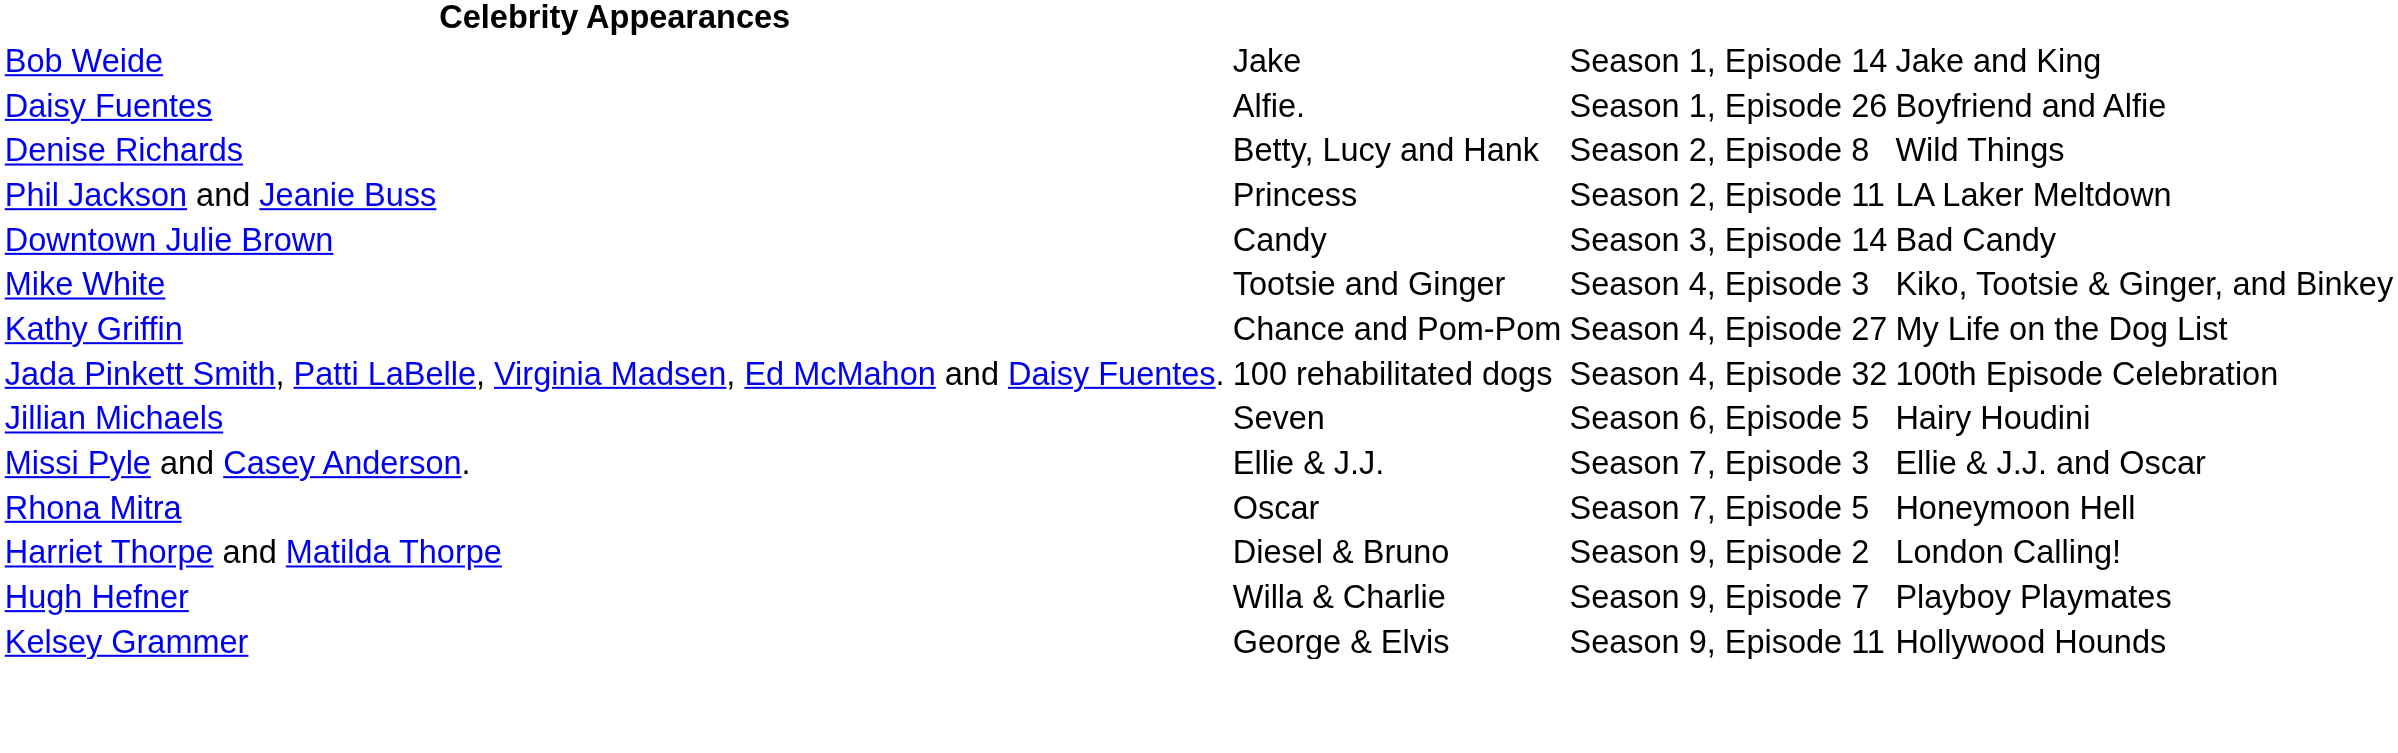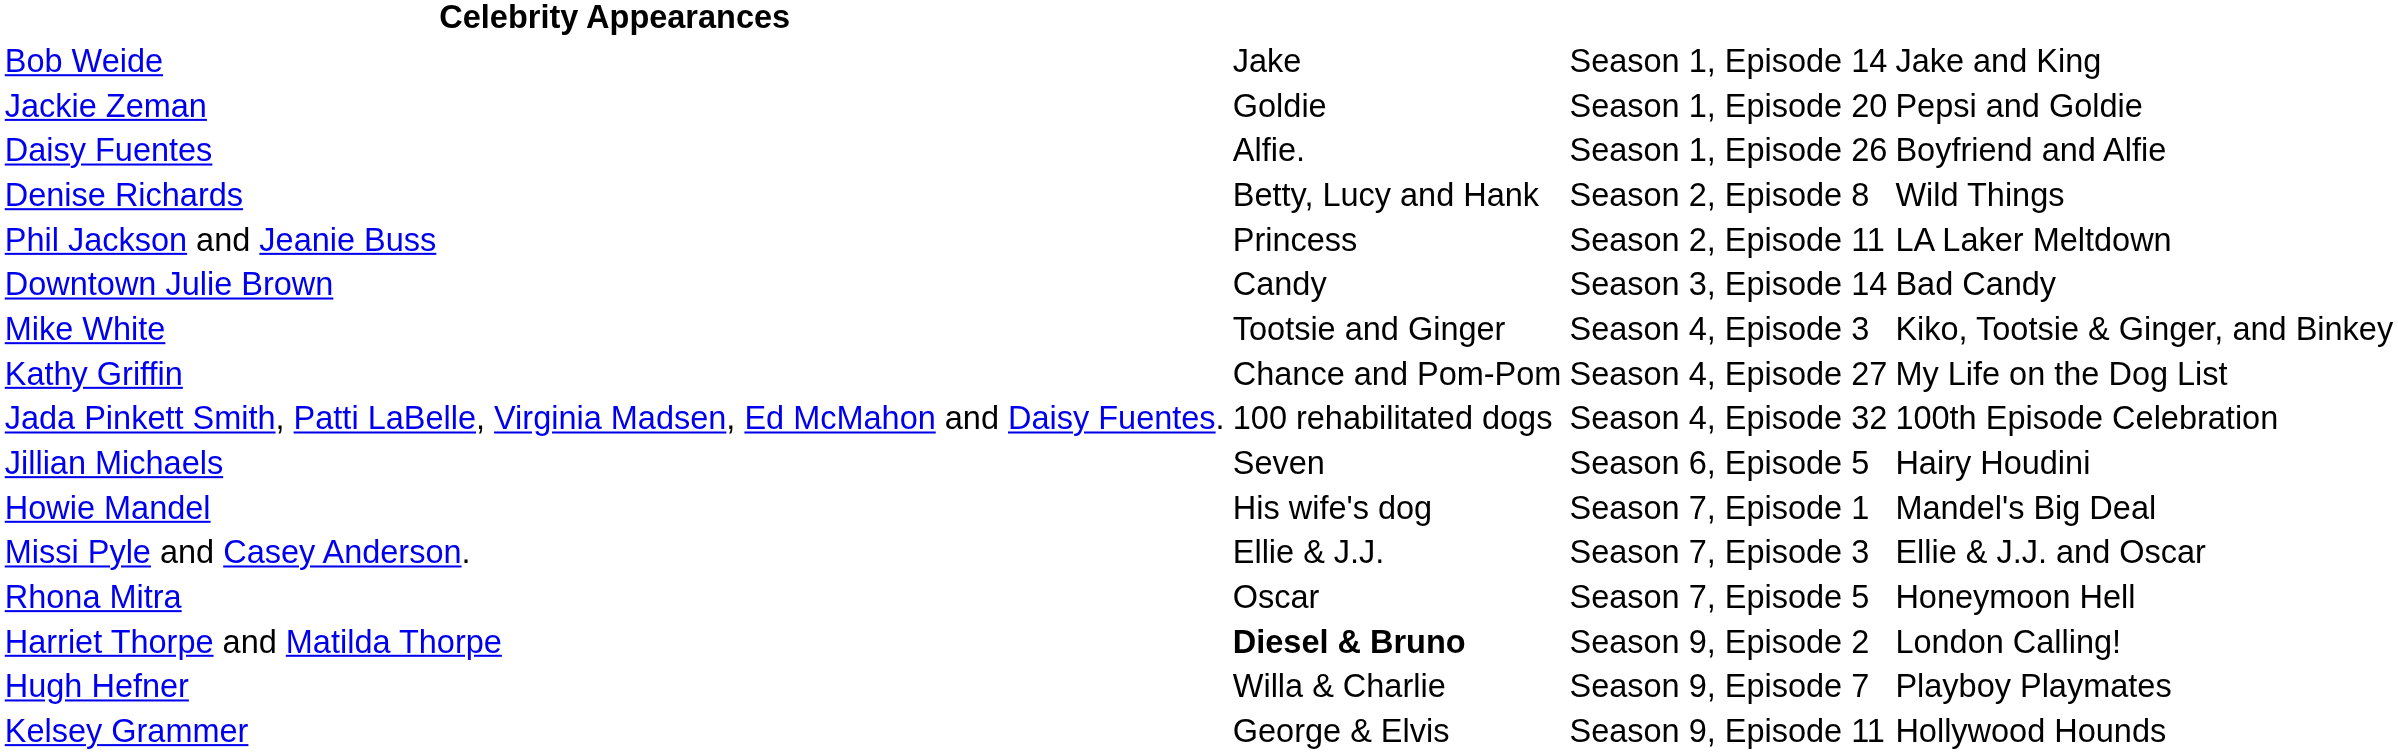+ row: (106, 106)
+ row: (108, 508)
(1341, 552) normal -> (1349, 642) bold
